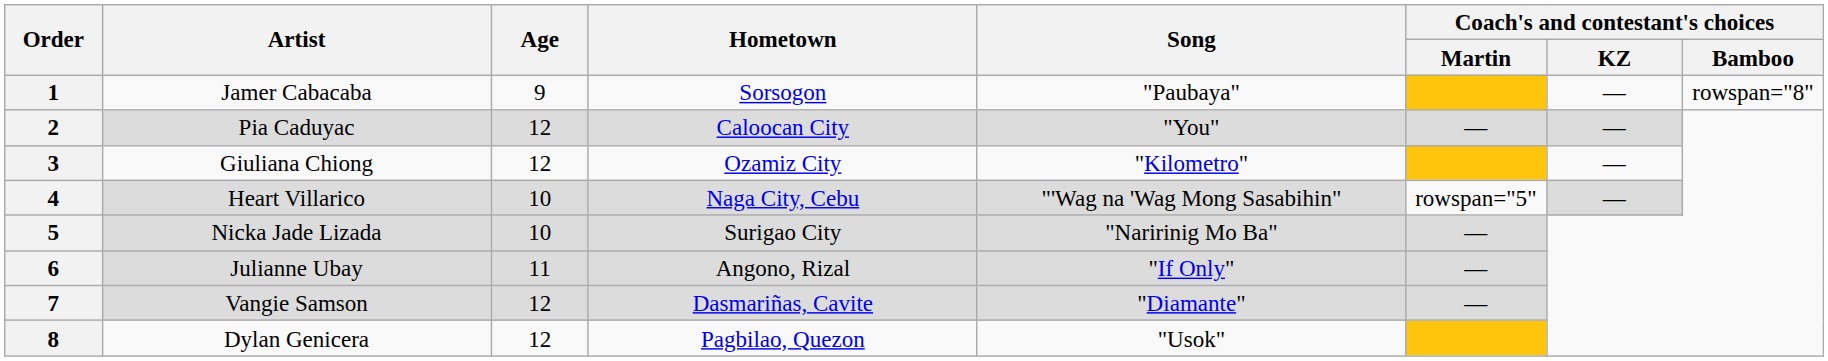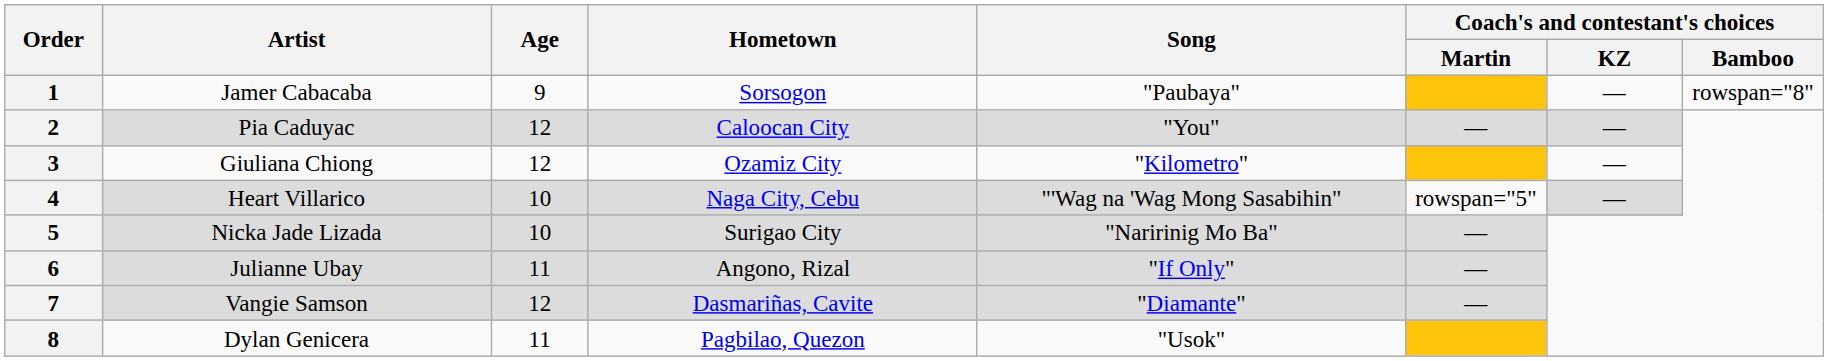(540, 338) 12 -> (540, 338) 11
